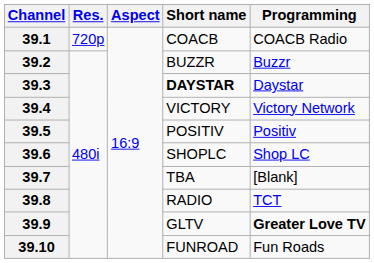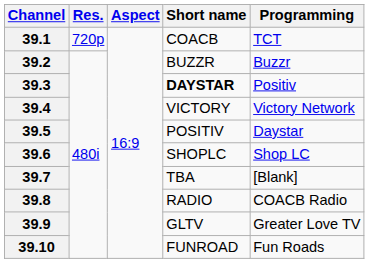(300, 39) COACB Radio -> (267, 39) TCT
(278, 85) Daystar -> (275, 85) Positiv
(275, 131) Positiv -> (278, 131) Daystar
(267, 200) TCT -> (300, 200) COACB Radio
(309, 223) bold -> (307, 223) normal
